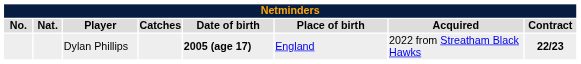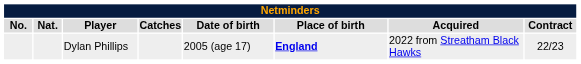(218, 46) bold -> (217, 46) normal
(295, 46) normal -> (296, 46) bold
(550, 46) bold -> (550, 46) normal
